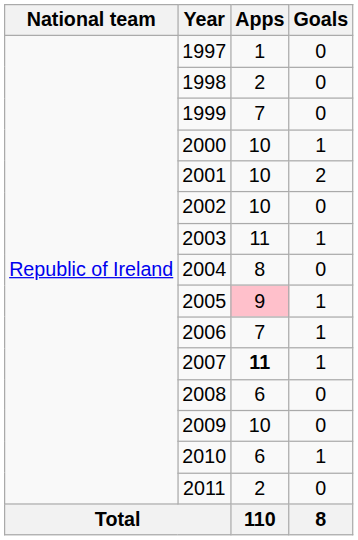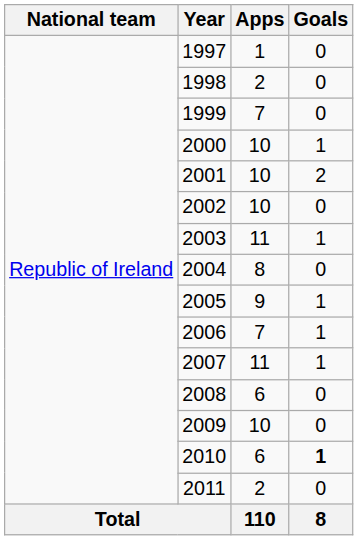(260, 301) pink background -> (260, 301) no background
(260, 363) bold -> (260, 363) normal
(321, 457) normal -> (321, 457) bold
